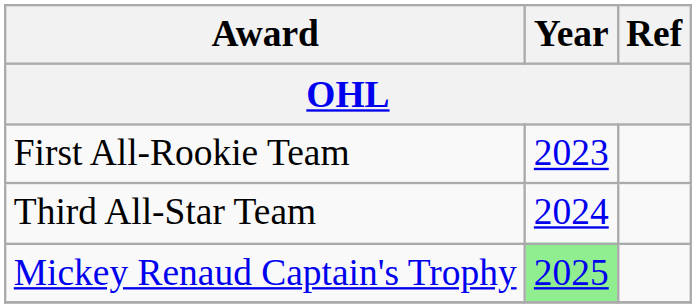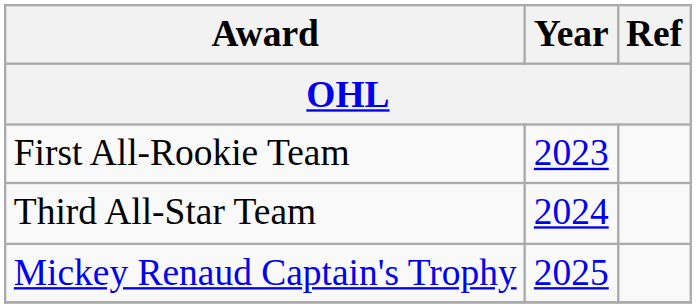(571, 271) lightgreen background -> (571, 271) no background
